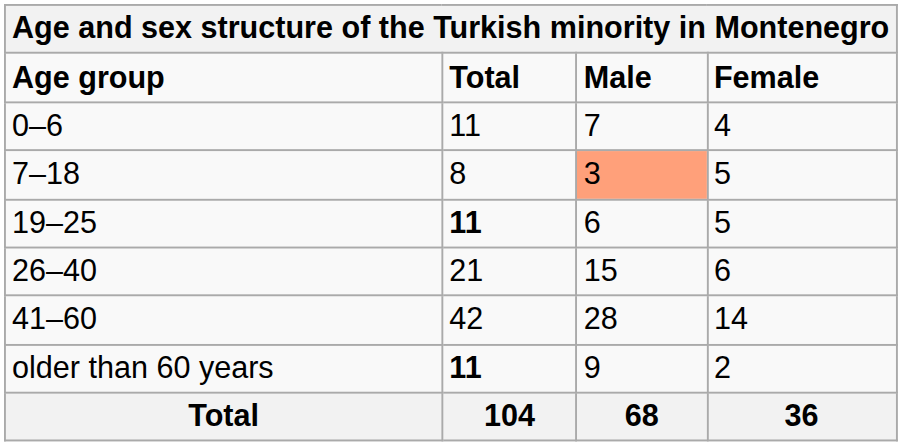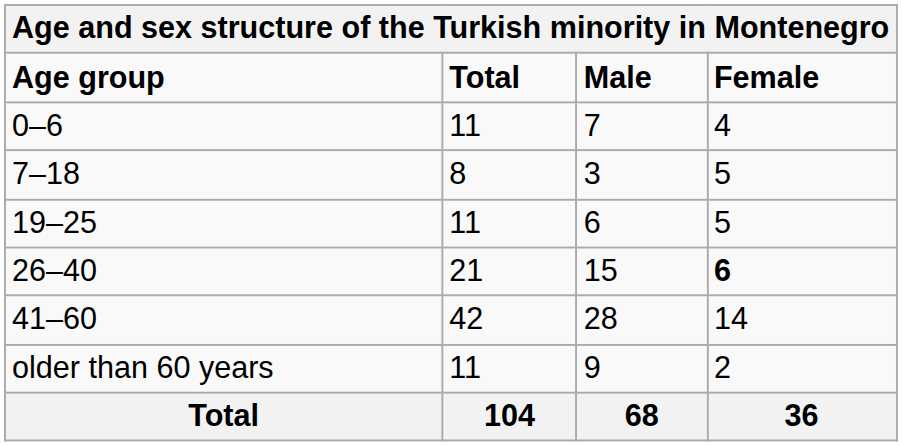(592, 174) lightsalmon background -> (592, 174) no background
(465, 222) bold -> (465, 222) normal
(722, 271) normal -> (722, 271) bold
(465, 367) bold -> (465, 367) normal
